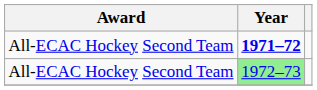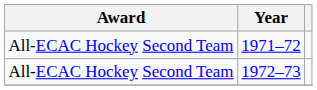(271, 44) bold -> (271, 44) normal
(271, 71) lightgreen background -> (271, 71) no background
